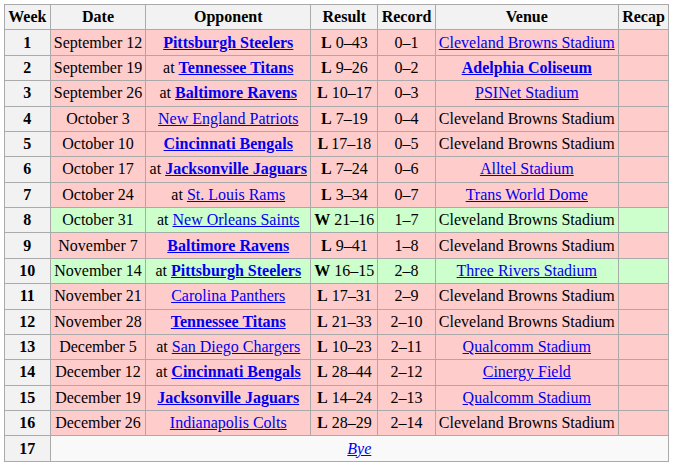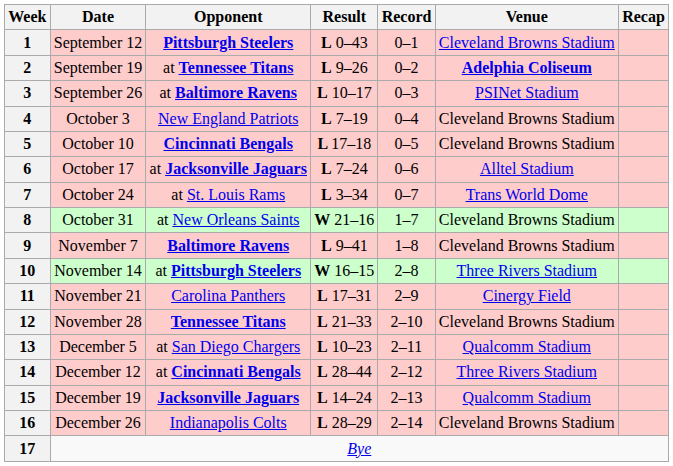(527, 296) Cleveland Browns Stadium -> (527, 296) Cinergy Field
(527, 372) Cinergy Field -> (527, 372) Three Rivers Stadium
